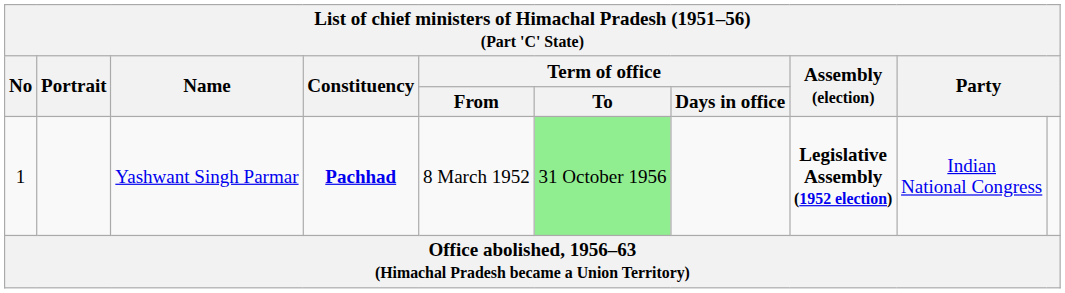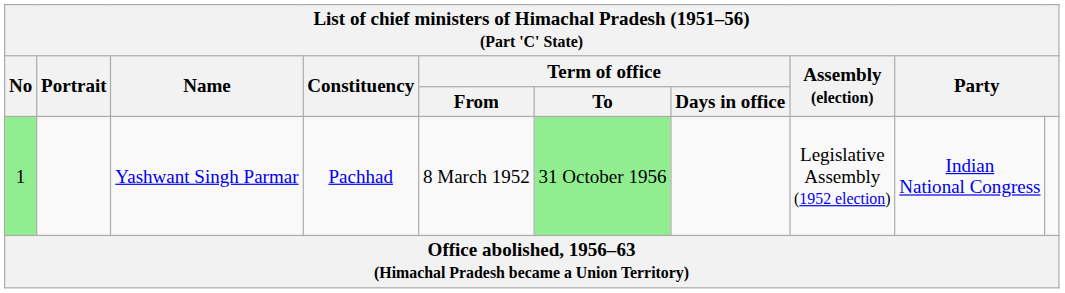(21, 176) no background -> (21, 176) lightgreen background
(361, 176) bold -> (361, 176) normal
(843, 176) bold -> (842, 176) normal
